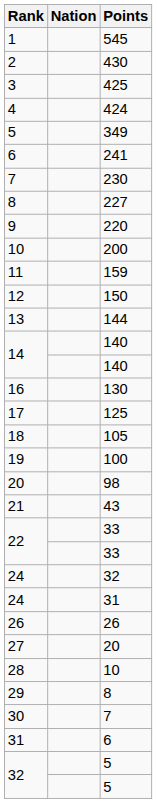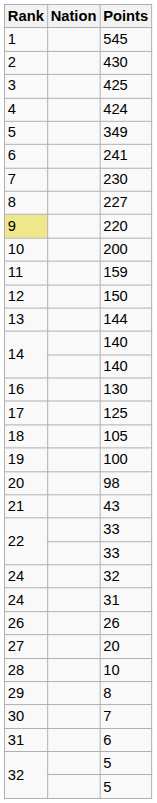(12, 226) no background -> (12, 226) khaki background
